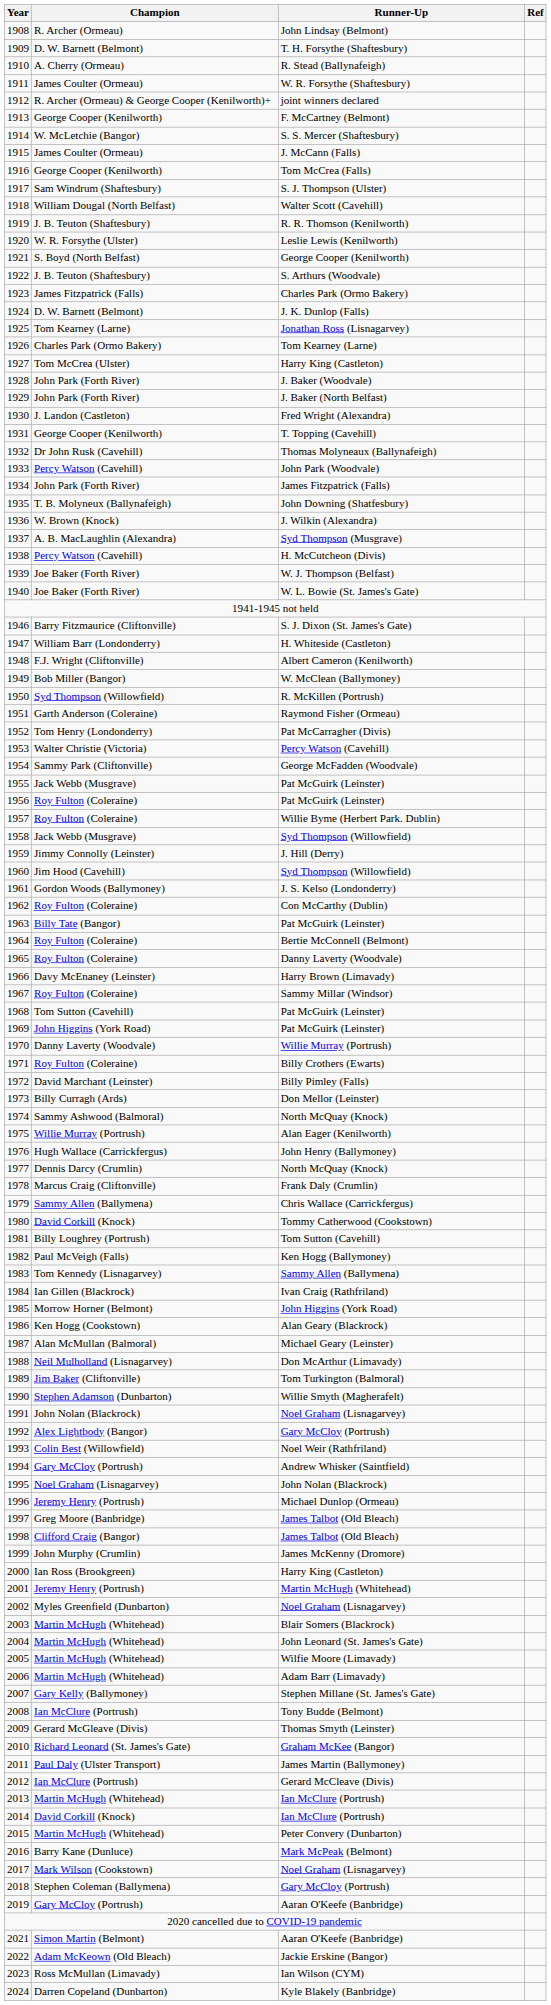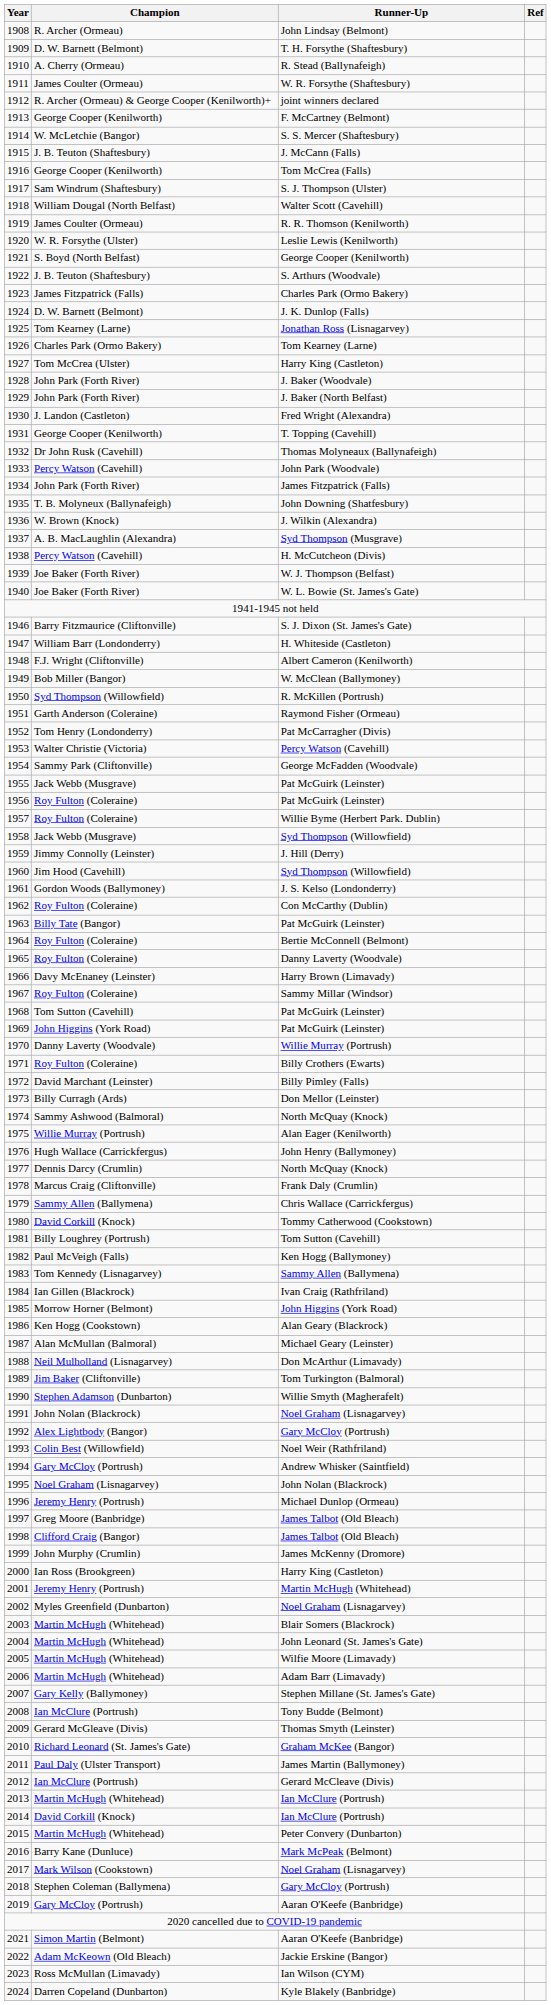(88, 153) James Coulter (Ormeau) -> (92, 153) J. B. Teuton (Shaftesbury)
(92, 223) J. B. Teuton (Shaftesbury) -> (88, 223) James Coulter (Ormeau)
